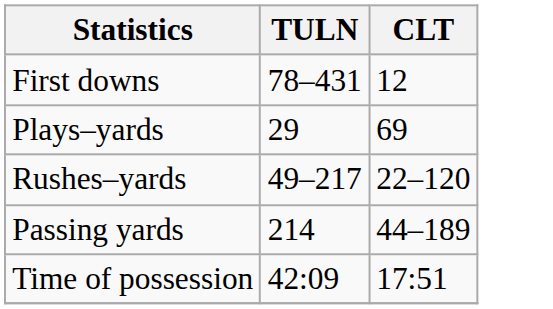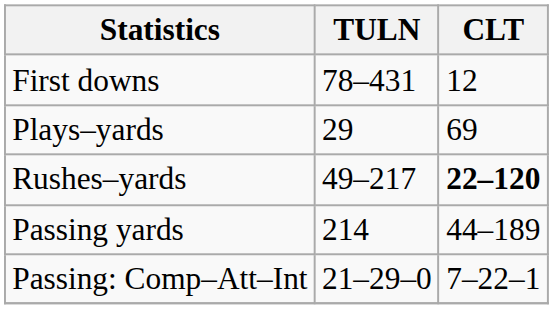(423, 178) normal -> (493, 178) bold
+ row: (160, 278)
- row: (133, 278)
